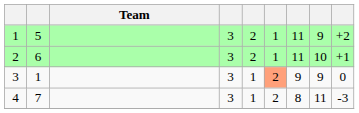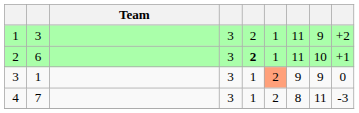(38, 35) 5 -> (38, 35) 3
(253, 56) normal -> (253, 56) bold
